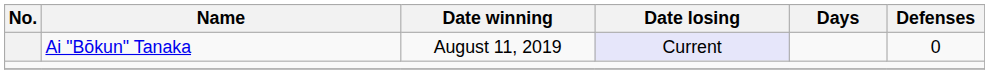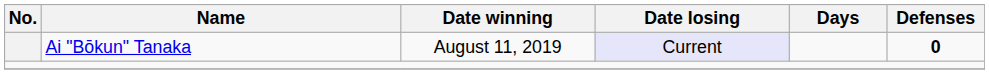(936, 46) normal -> (936, 46) bold
